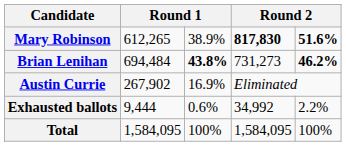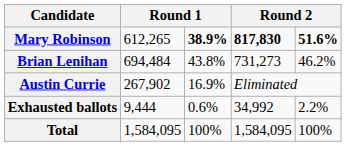(206, 38) normal -> (208, 38) bold
(208, 61) bold -> (206, 61) normal
(318, 61) bold -> (317, 61) normal
